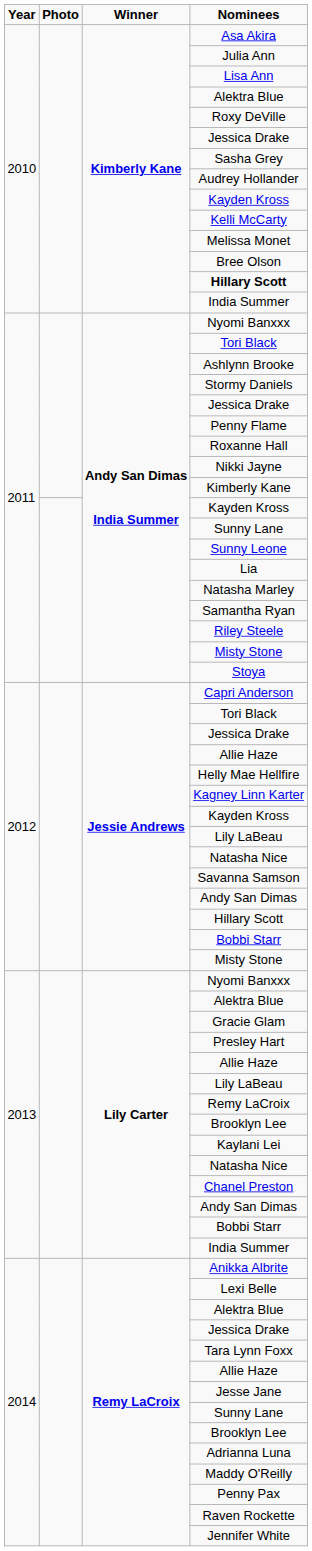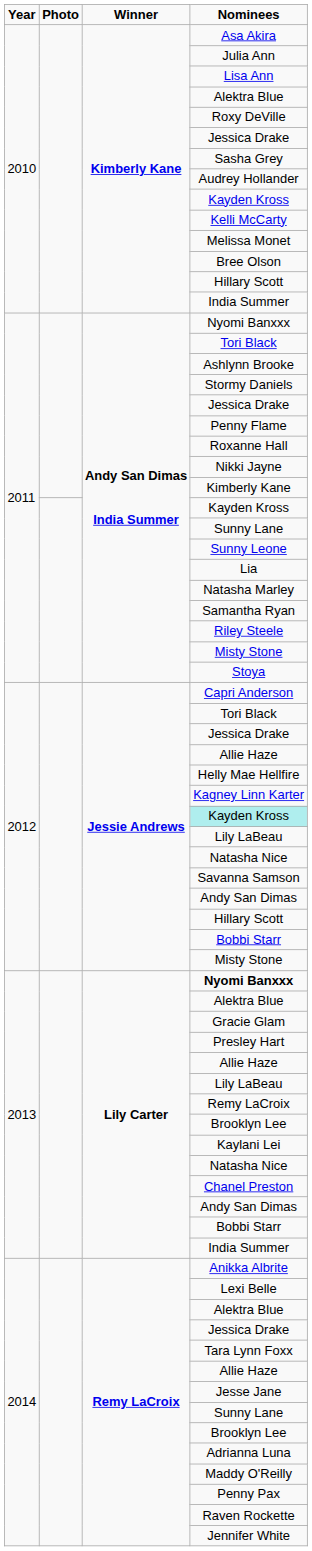(249, 281) bold -> (249, 281) normal
(249, 816) no background -> (249, 816) paleturquoise background
(249, 980) normal -> (249, 980) bold
